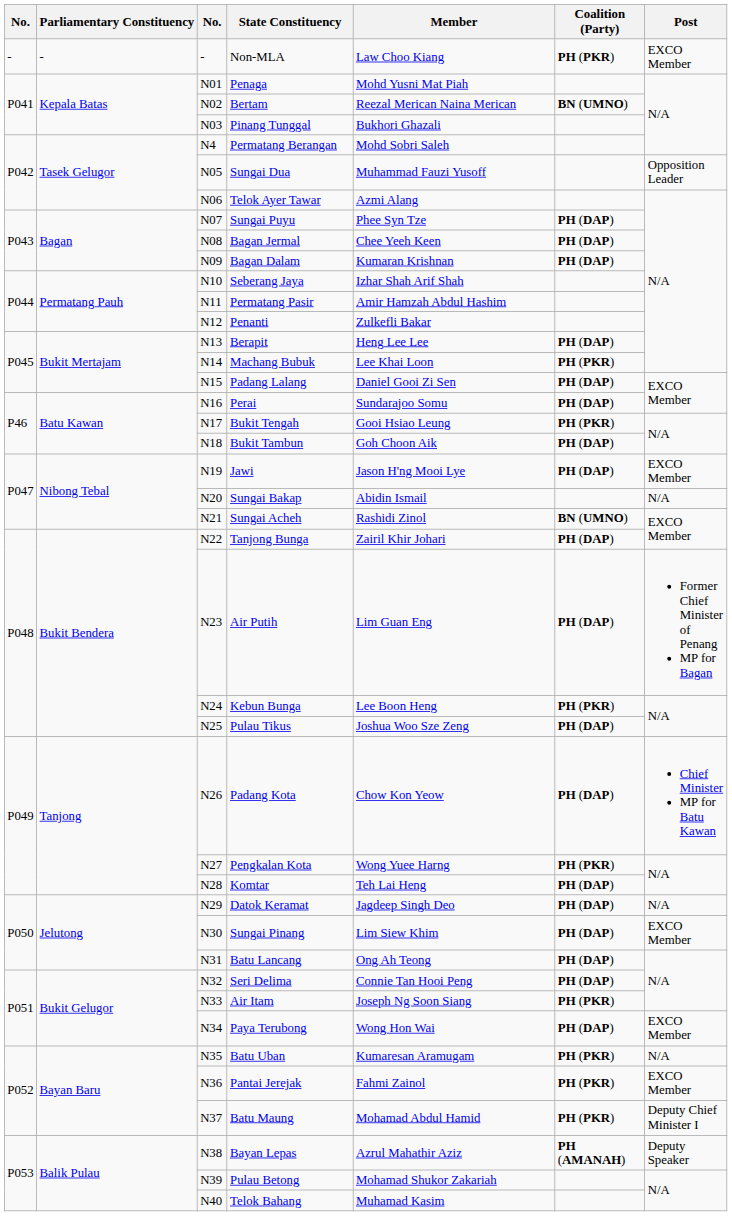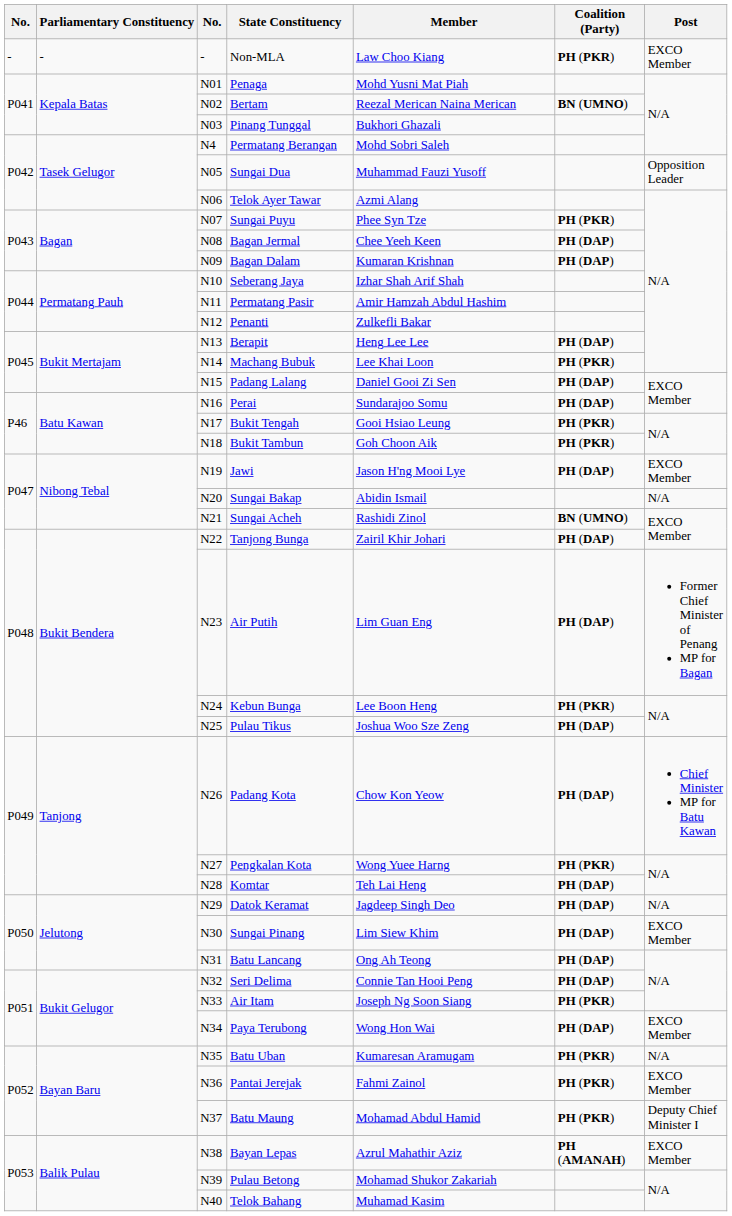(586, 220) PH (DAP) -> (586, 220) PH (PKR)
(586, 443) PH (DAP) -> (586, 443) PH (PKR)
(668, 1152) Deputy Speaker -> (669, 1152) EXCO Member
